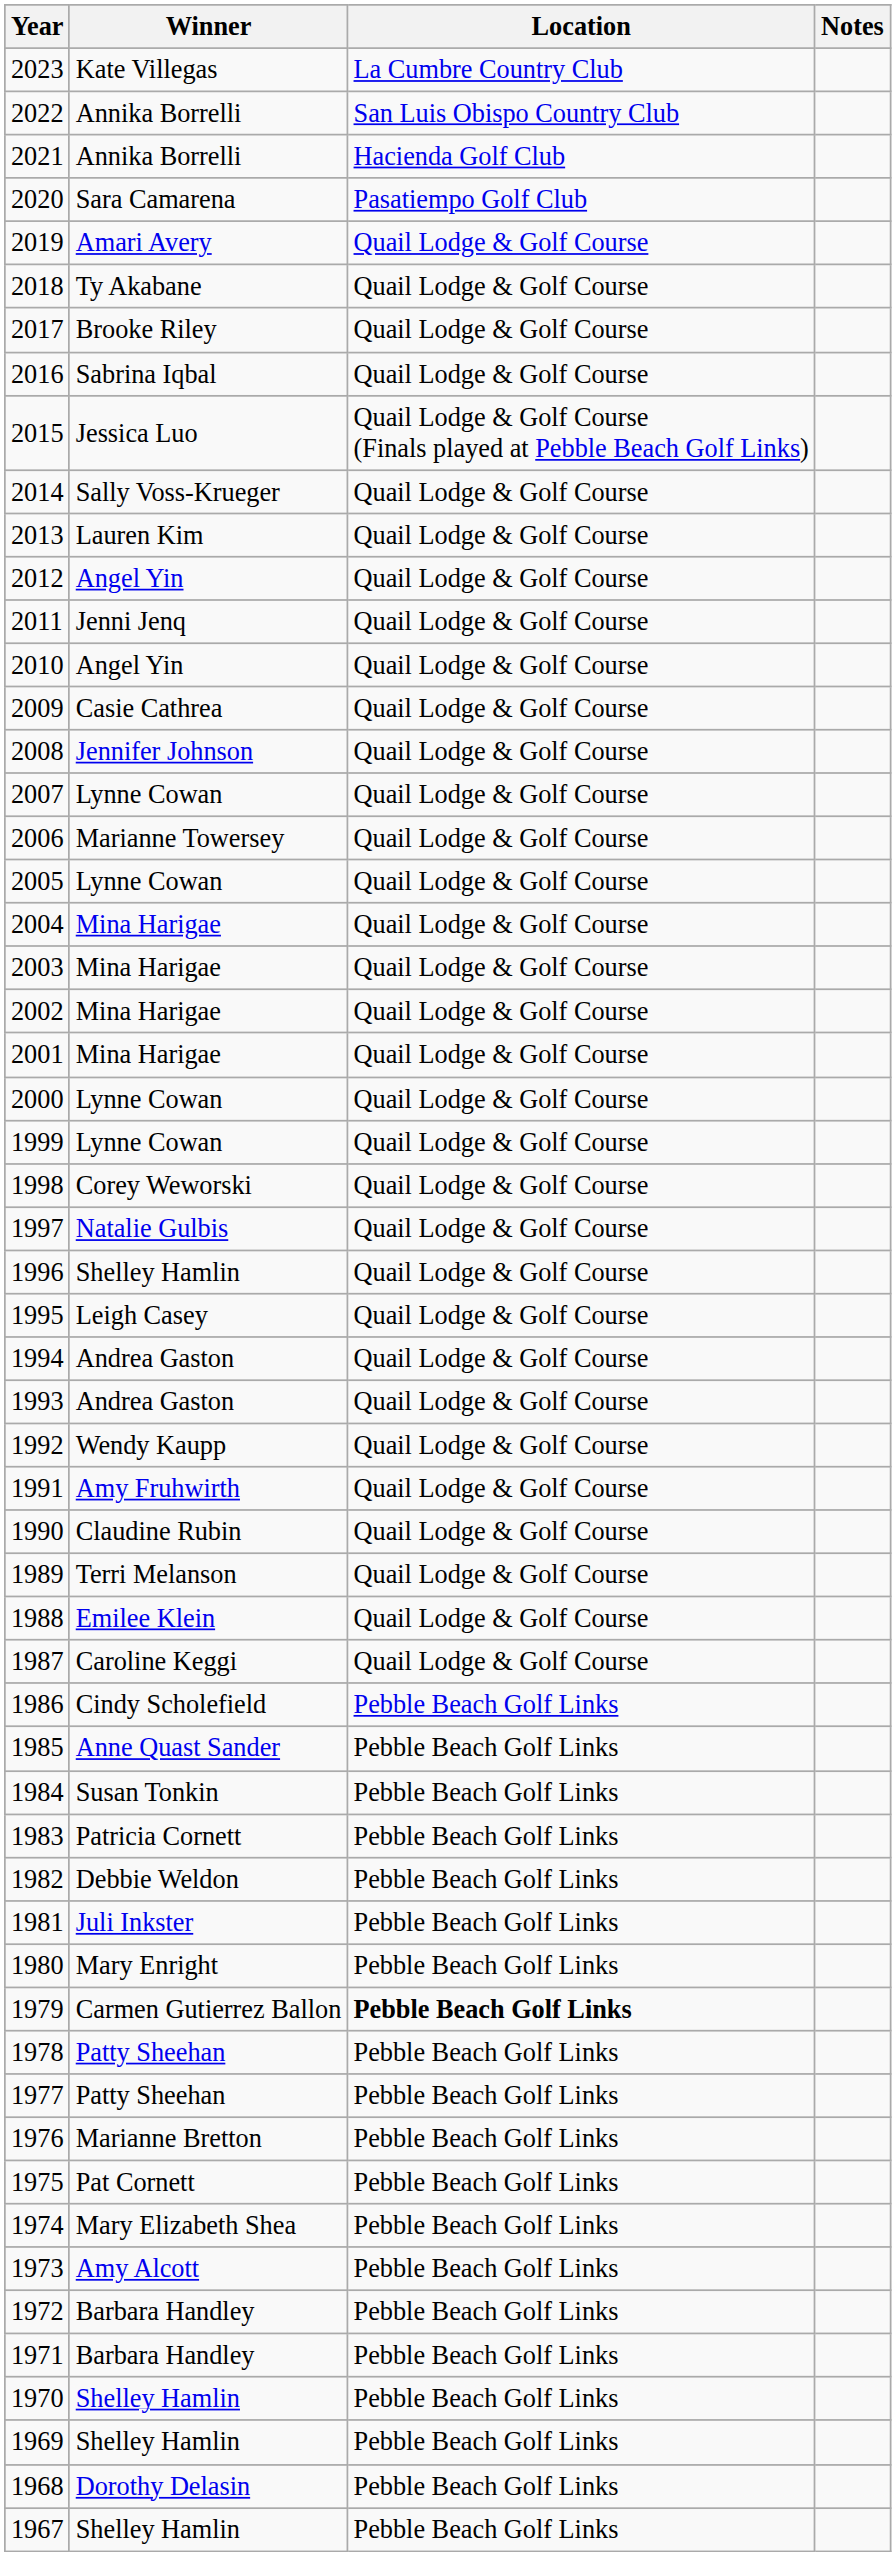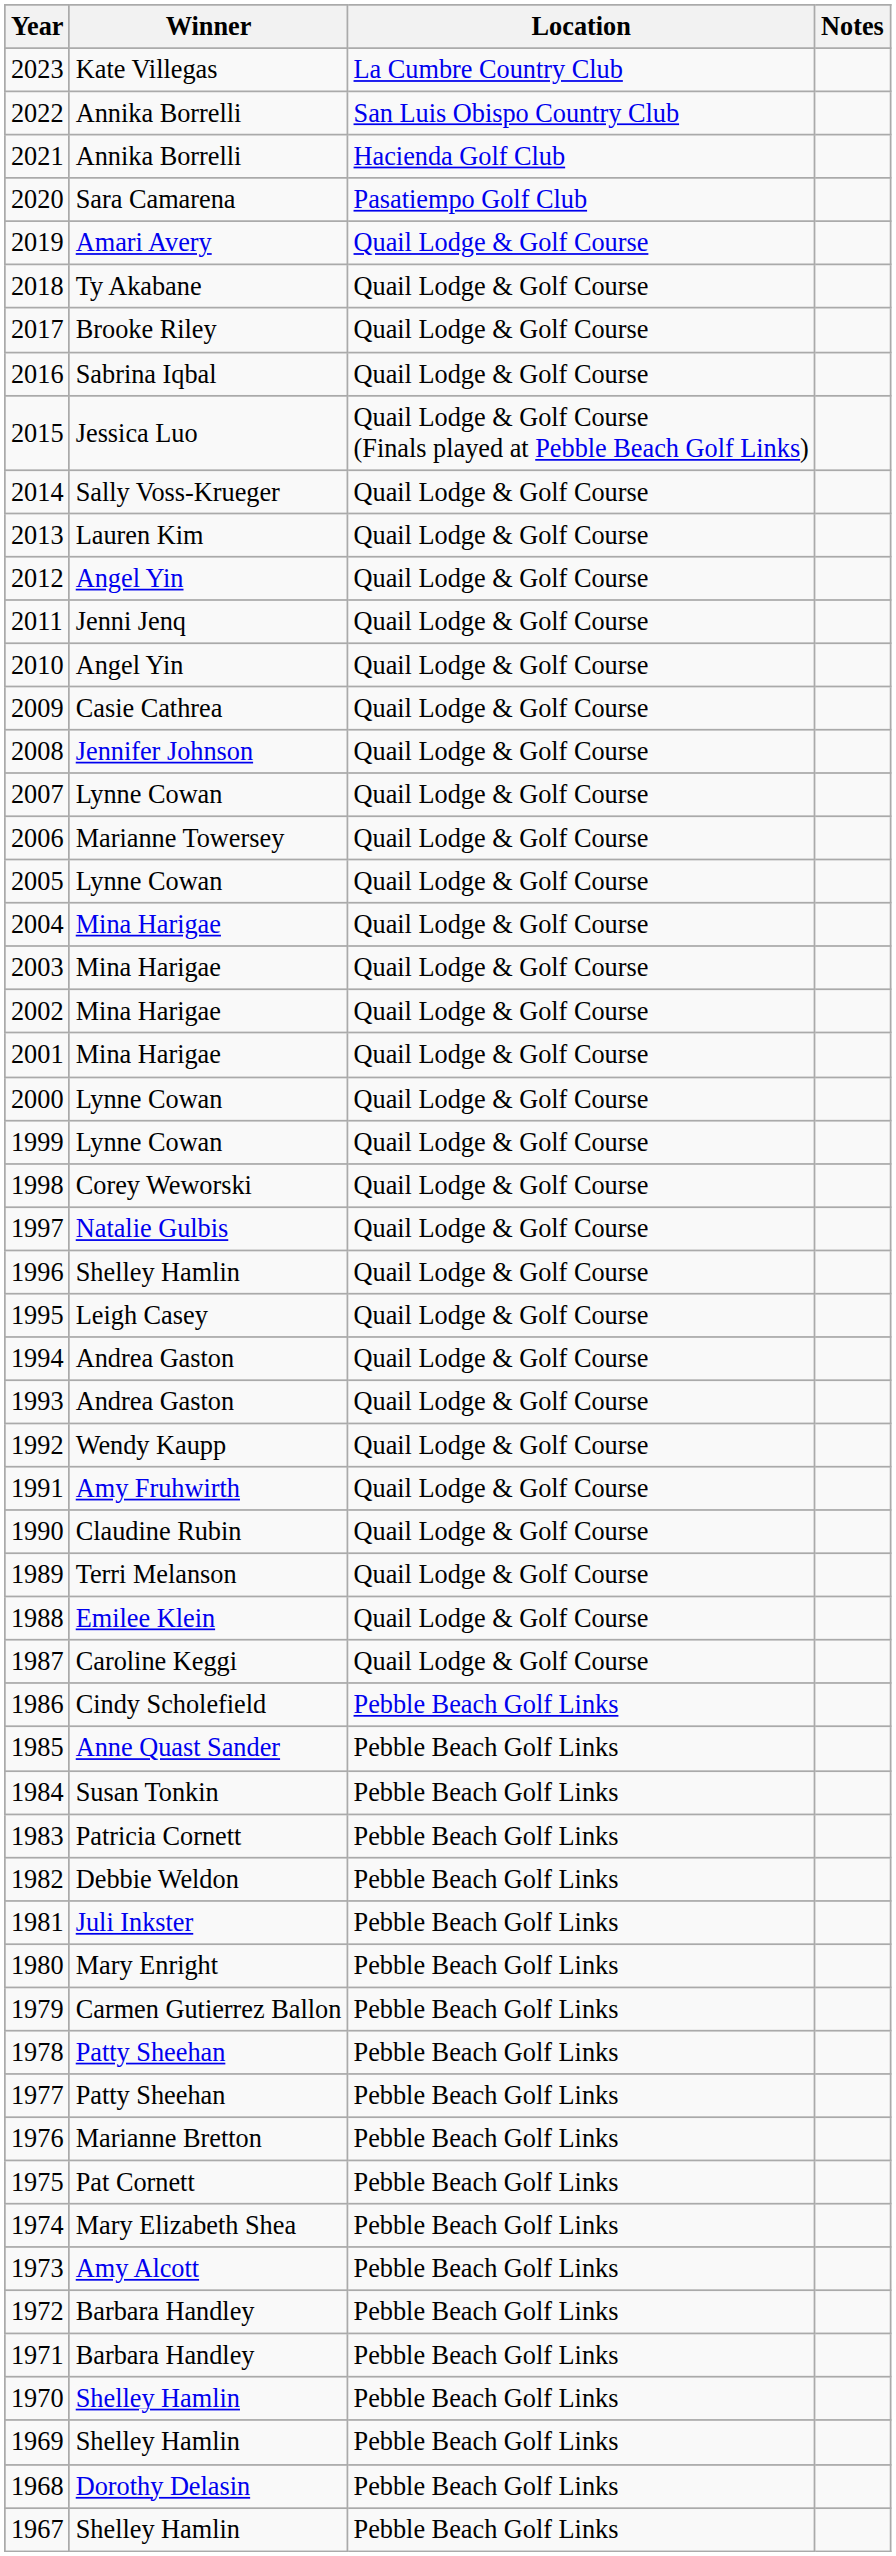(493, 2008) bold -> (486, 2008) normal
